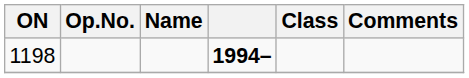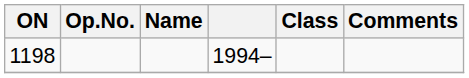(242, 55) bold -> (242, 55) normal
